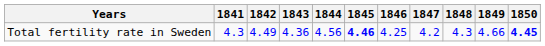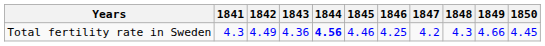(328, 32) normal -> (328, 32) bold
(361, 32) bold -> (361, 32) normal
(524, 32) bold -> (524, 32) normal
